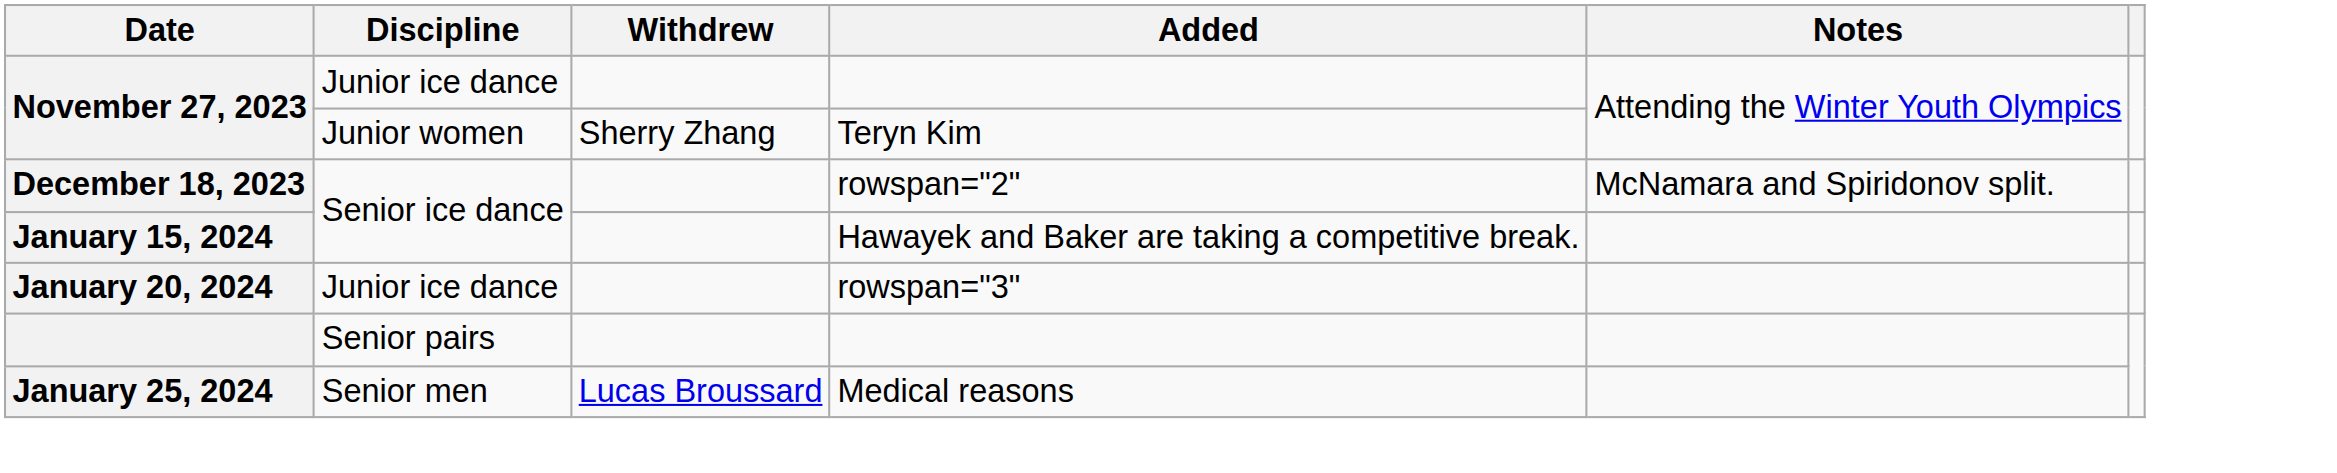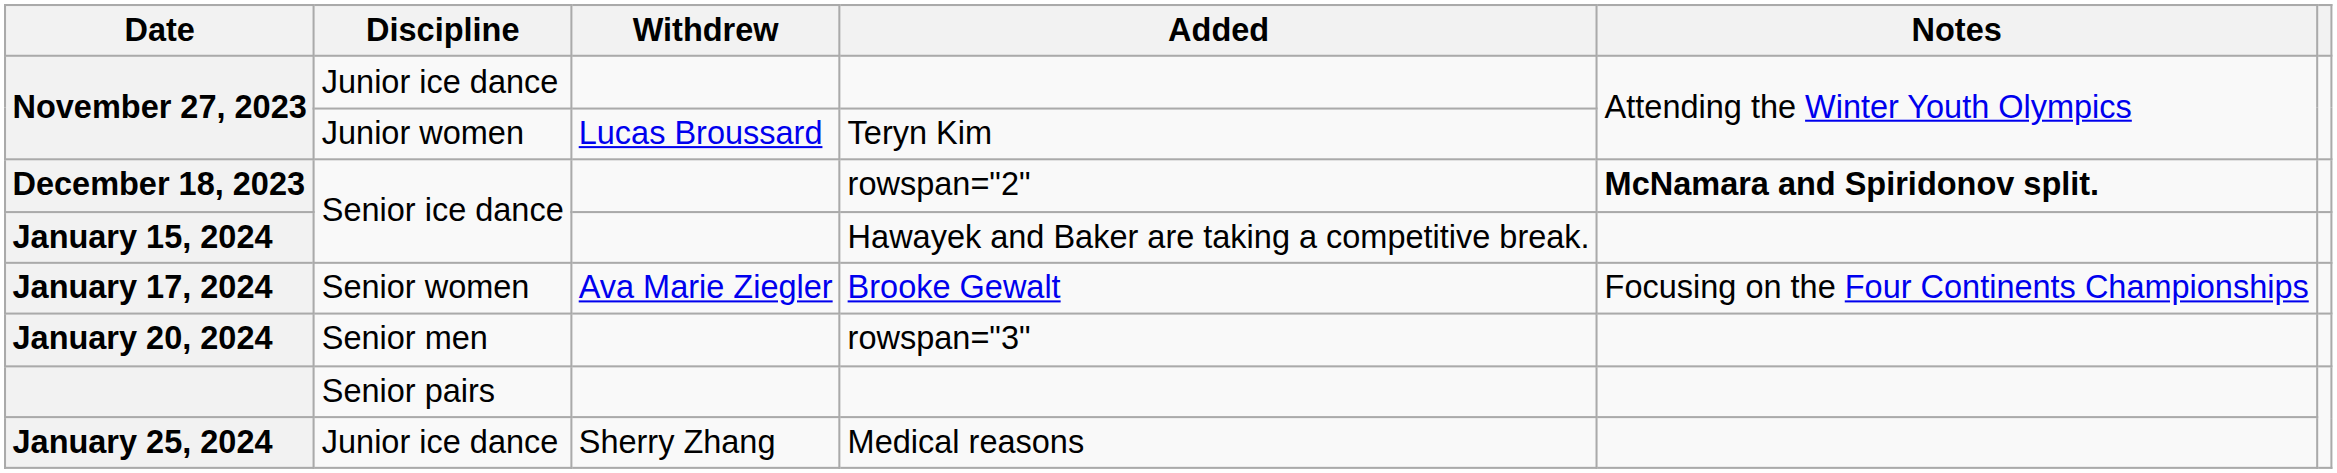(677, 133) Sherry Zhang -> (701, 133) Lucas Broussard
(1825, 184) normal -> (1852, 184) bold
+ row: (143, 287)
(440, 287) Junior ice dance -> (405, 339) Senior men
(405, 390) Senior men -> (440, 442) Junior ice dance
(701, 390) Lucas Broussard -> (677, 442) Sherry Zhang
